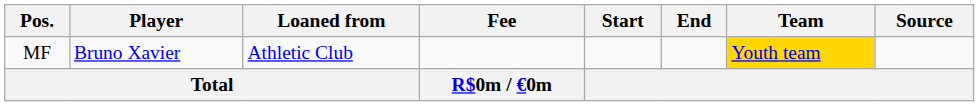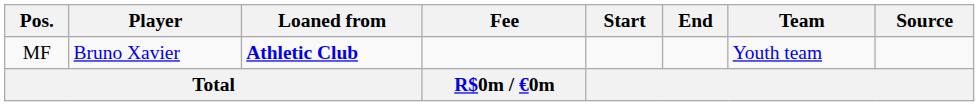(300, 52) normal -> (302, 52) bold
(776, 52) gold background -> (777, 52) no background
